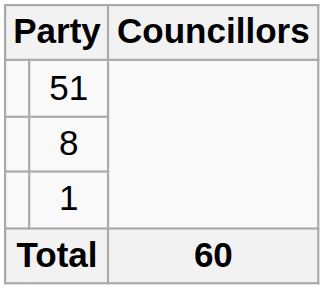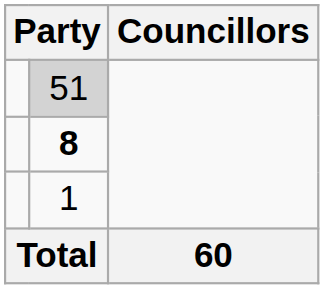(69, 87) no background -> (69, 87) lightgrey background
(69, 143) normal -> (69, 143) bold
